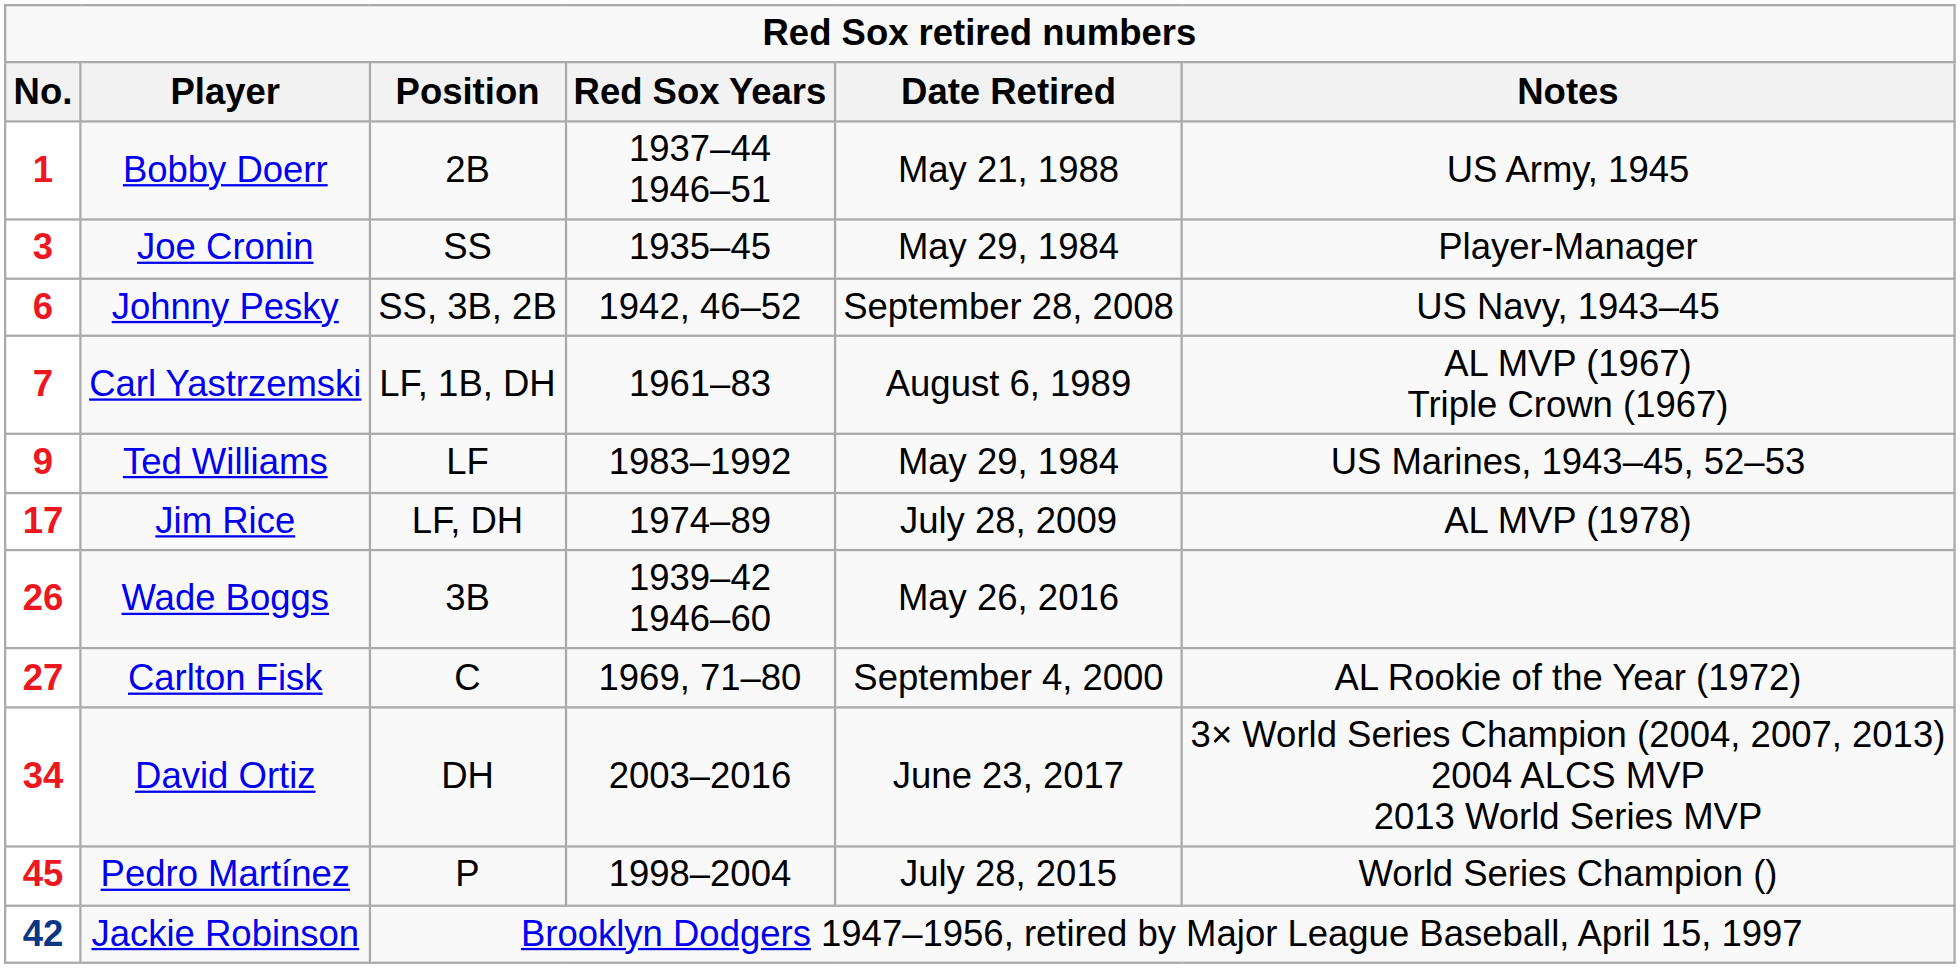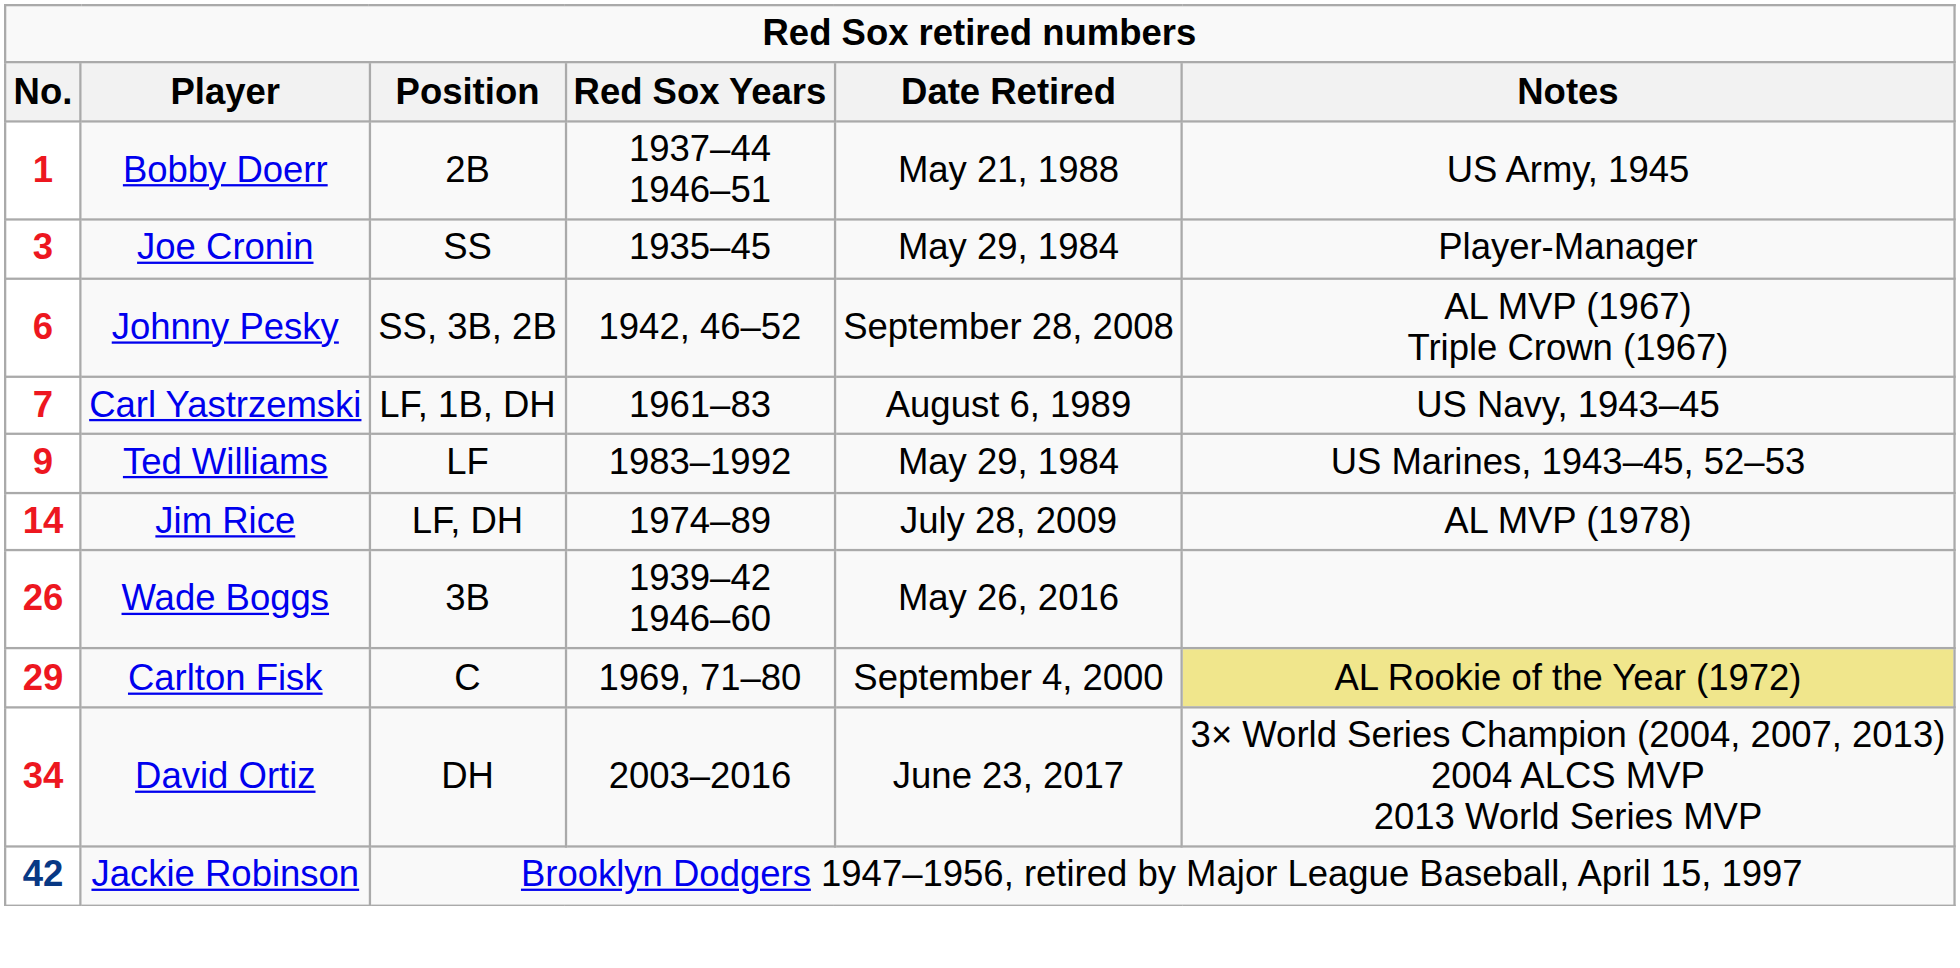(1568, 305) US Navy, 1943–45 -> (1568, 326) AL MVP (1967) Triple Crown (1967)
(1568, 384) AL MVP (1967) Triple Crown (1967) -> (1568, 404) US Navy, 1943–45
(43, 520) 17 -> (43, 520) 14
(43, 677) 27 -> (43, 677) 29
(1568, 677) no background -> (1568, 677) khaki background
- row: (225, 875)
